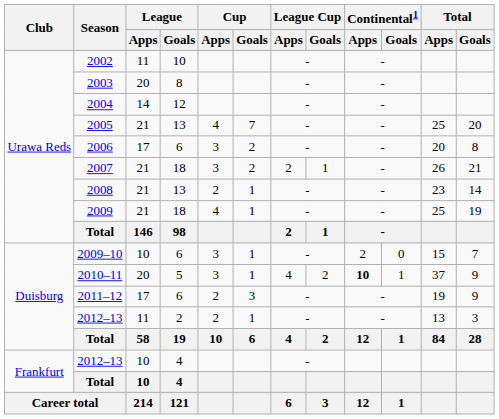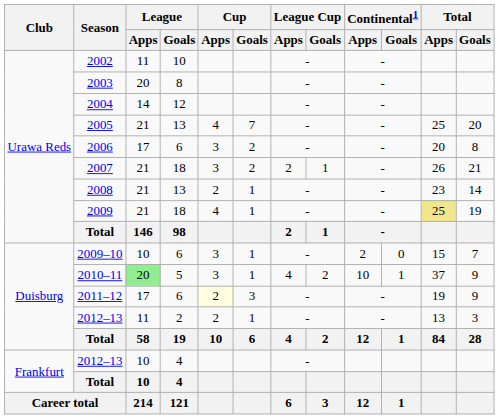(439, 211) no background -> (439, 211) khaki background
(143, 275) no background -> (143, 275) lightgreen background
(363, 275) bold -> (363, 275) normal
(216, 296) no background -> (216, 296) lightyellow background
